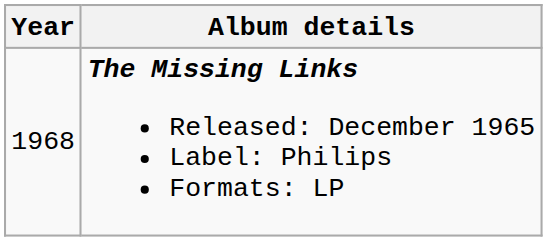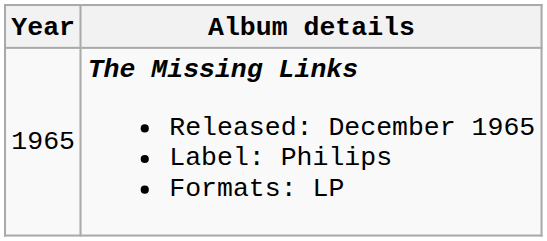(43, 142) 1968 -> (43, 142) 1965
